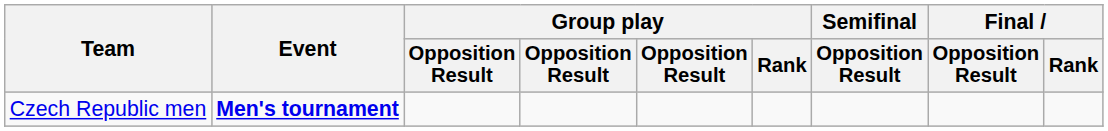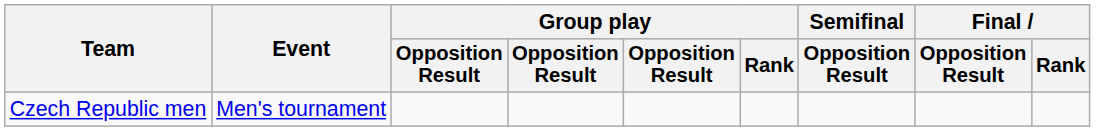(308, 110) bold -> (301, 110) normal
